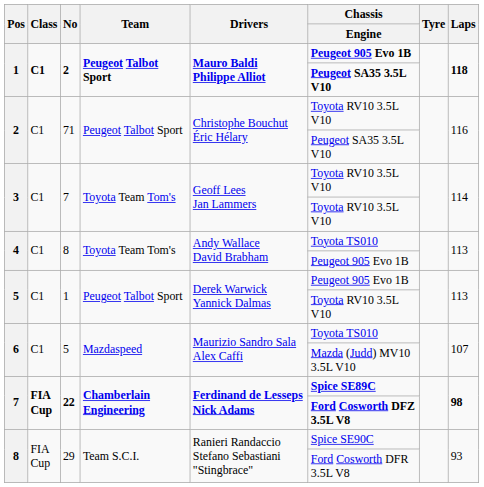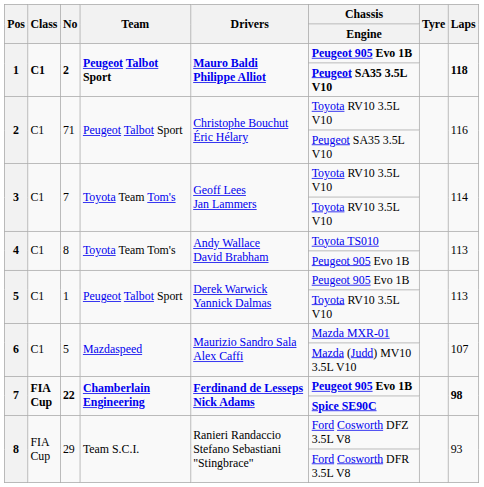(344, 333) Toyota TS010 -> (351, 333) Mazda MXR-01
(343, 386) Spice SE89C -> (362, 386) Peugeot 905 Evo 1B
(363, 412) Ford Cosworth DFZ 3.5L V8 -> (344, 405) Spice SE90C
(342, 439) Spice SE90C -> (360, 432) Ford Cosworth DFZ 3.5L V8
